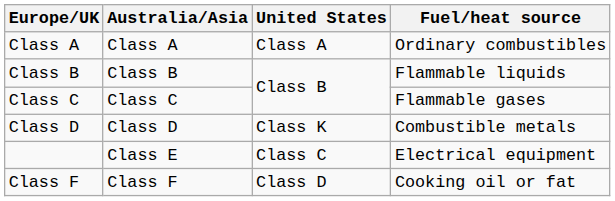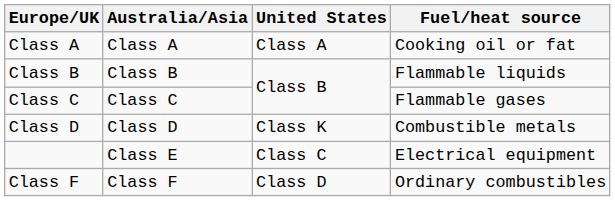(501, 46) Ordinary combustibles -> (485, 46) Cooking oil or fat
(485, 182) Cooking oil or fat -> (501, 182) Ordinary combustibles
